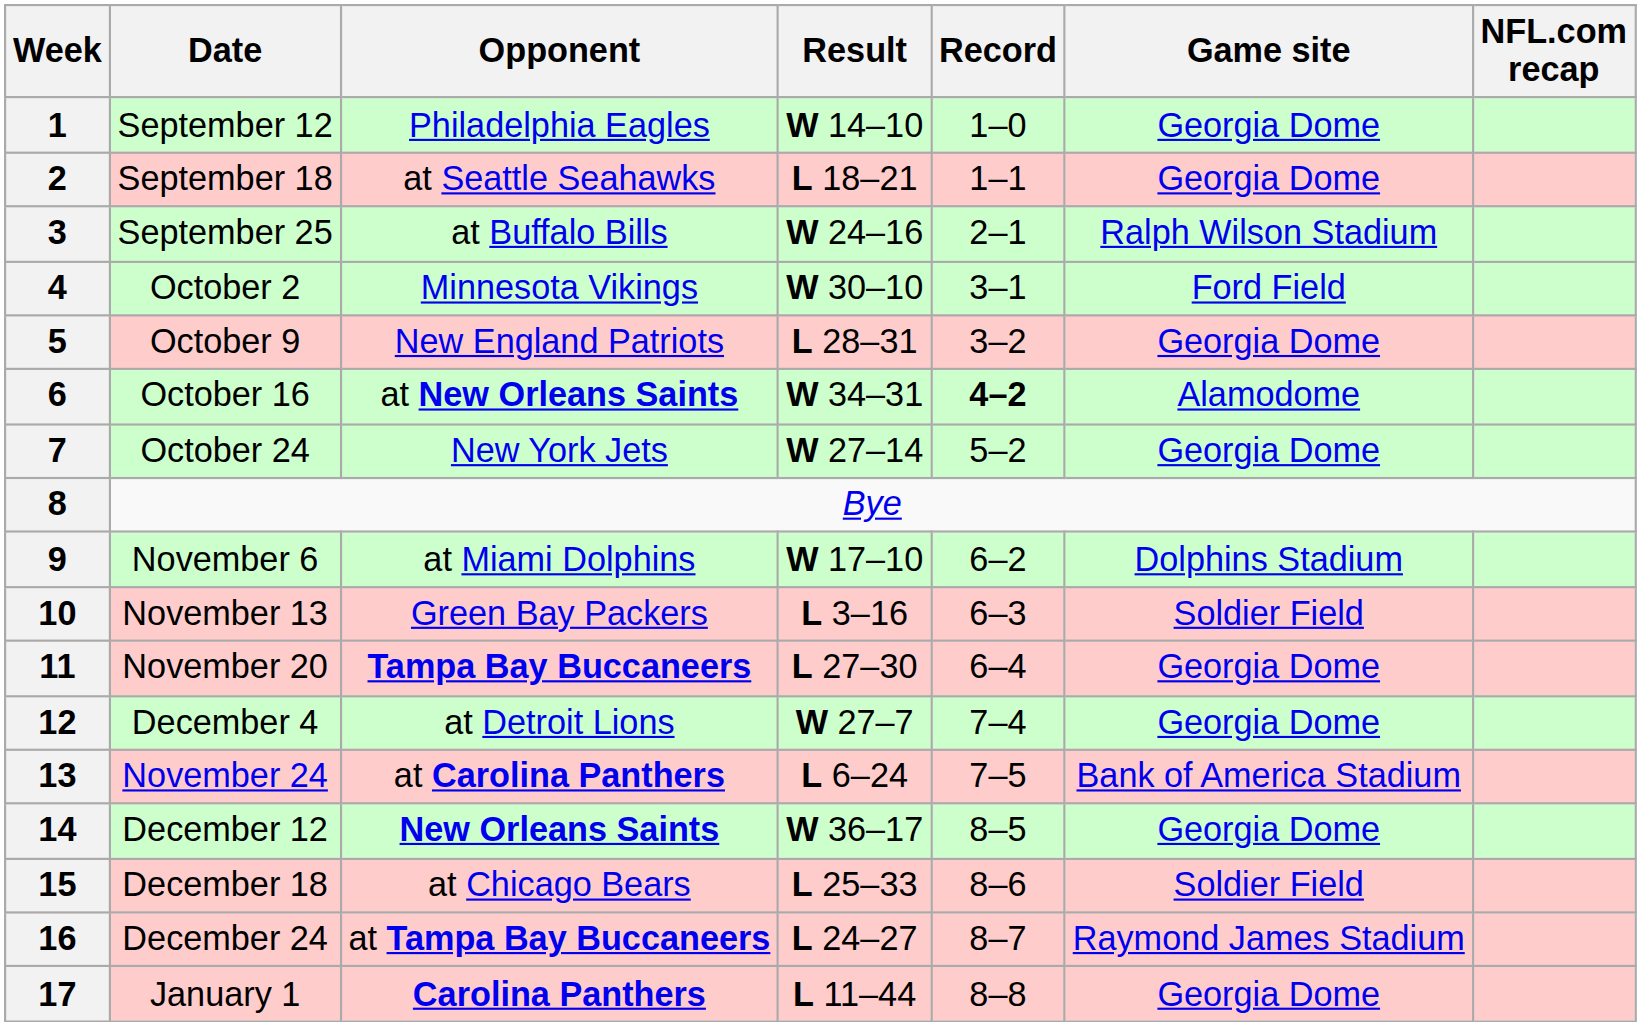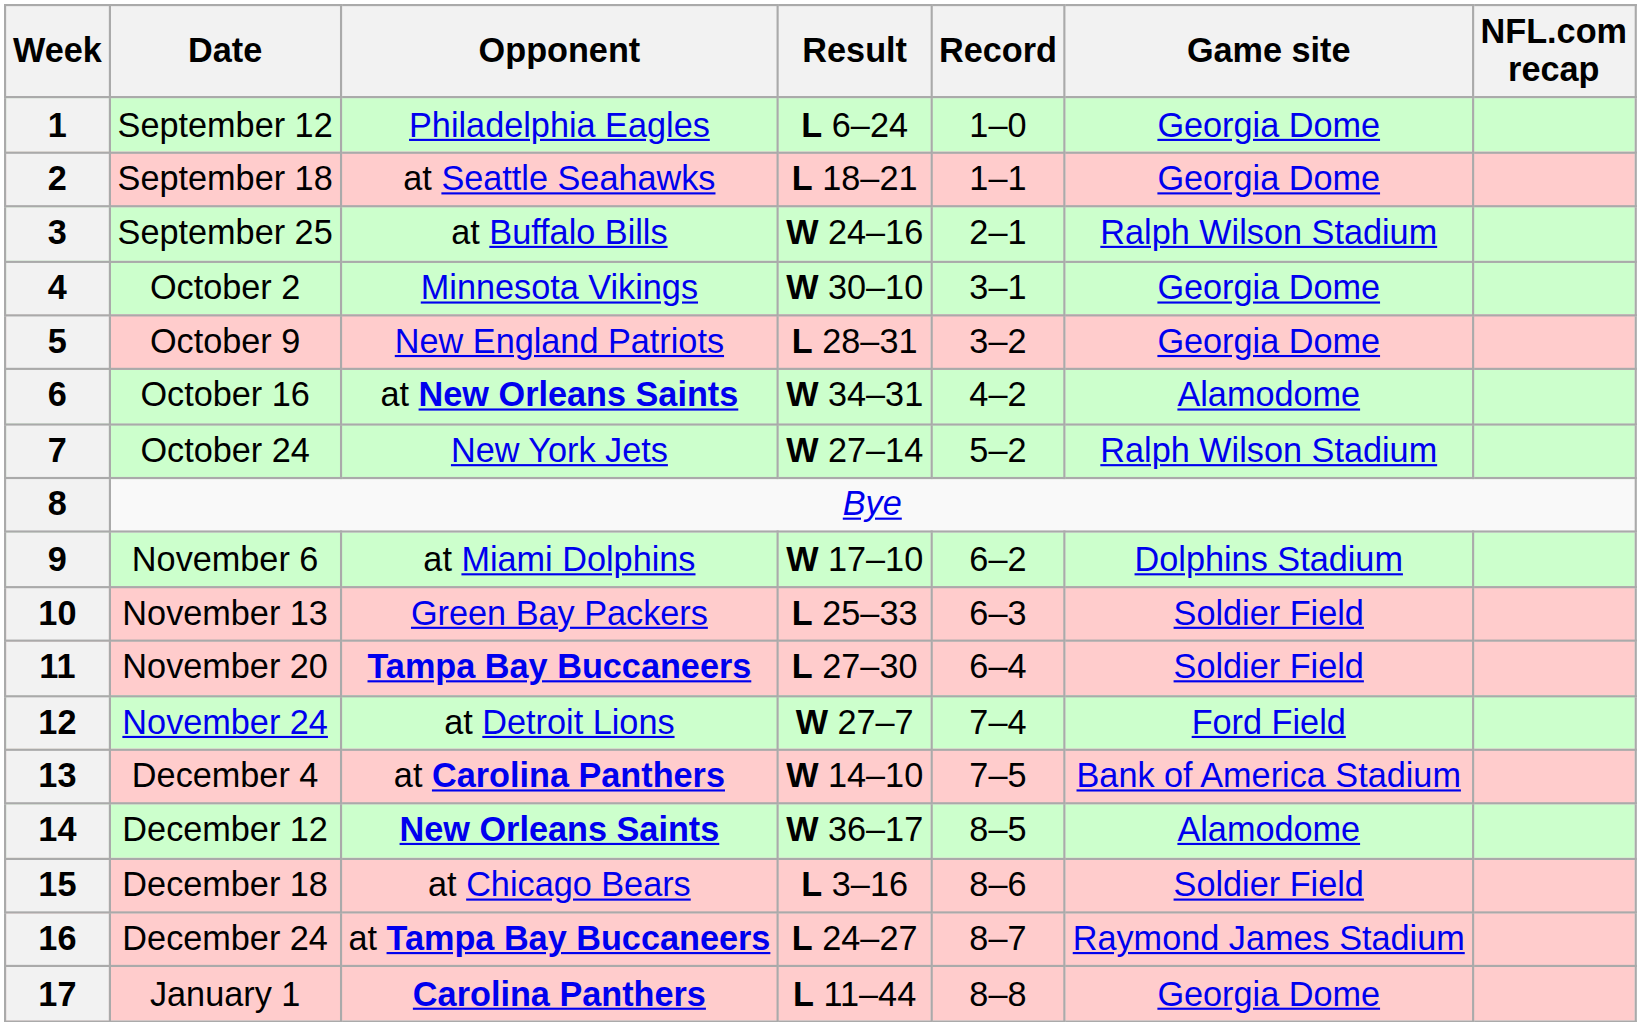(855, 124) W 14–10 -> (855, 124) L 6–24
(1269, 287) Ford Field -> (1269, 287) Georgia Dome
(998, 395) bold -> (998, 395) normal
(1269, 450) Georgia Dome -> (1269, 450) Ralph Wilson Stadium
(855, 613) L 3–16 -> (855, 613) L 25–33
(1269, 667) Georgia Dome -> (1269, 667) Soldier Field
(225, 721) December 4 -> (225, 721) November 24
(1269, 721) Georgia Dome -> (1269, 721) Ford Field
(225, 776) November 24 -> (225, 776) December 4
(855, 776) L 6–24 -> (855, 776) W 14–10
(1269, 830) Georgia Dome -> (1269, 830) Alamodome
(855, 884) L 25–33 -> (855, 884) L 3–16
